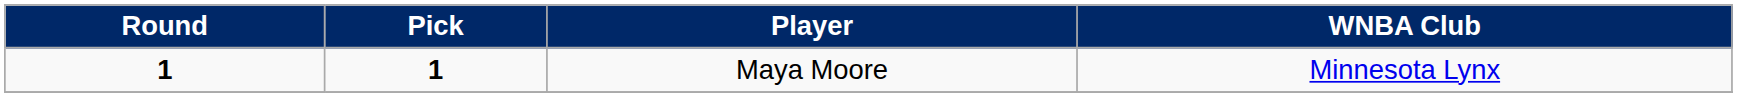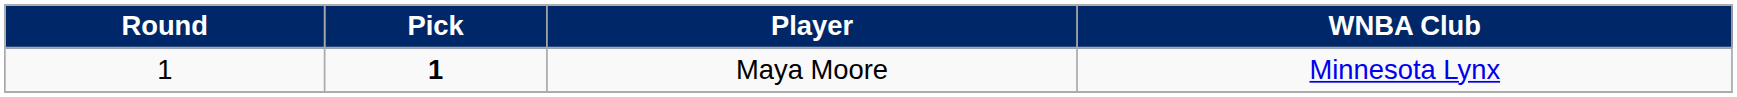(165, 69) bold -> (165, 69) normal
